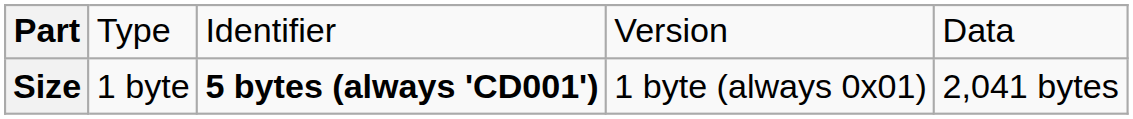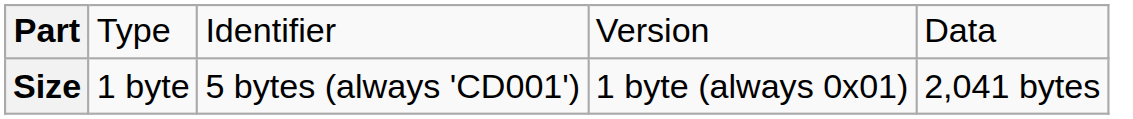(402, 85) bold -> (393, 85) normal
